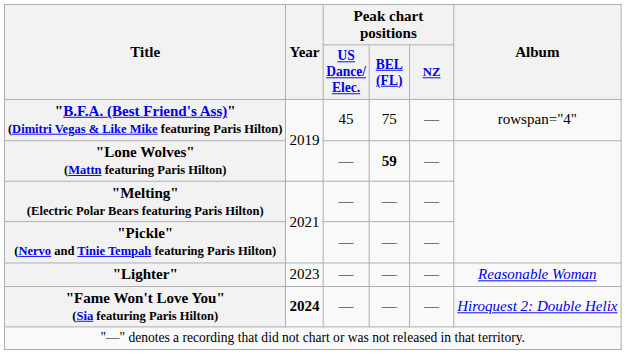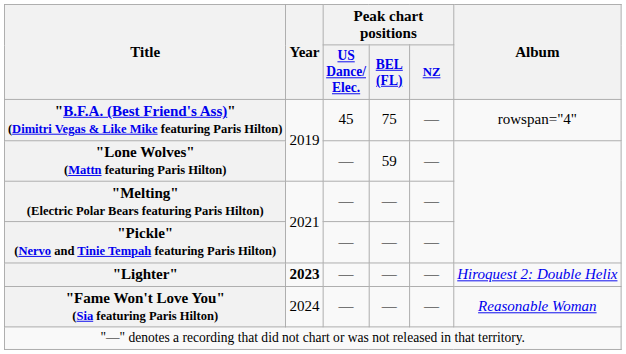(389, 160) bold -> (389, 160) normal
(304, 274) normal -> (304, 274) bold
(537, 274) Reasonable Woman -> (537, 274) Hiroquest 2: Double Helix
(304, 306) bold -> (304, 306) normal
(537, 306) Hiroquest 2: Double Helix -> (537, 306) Reasonable Woman
